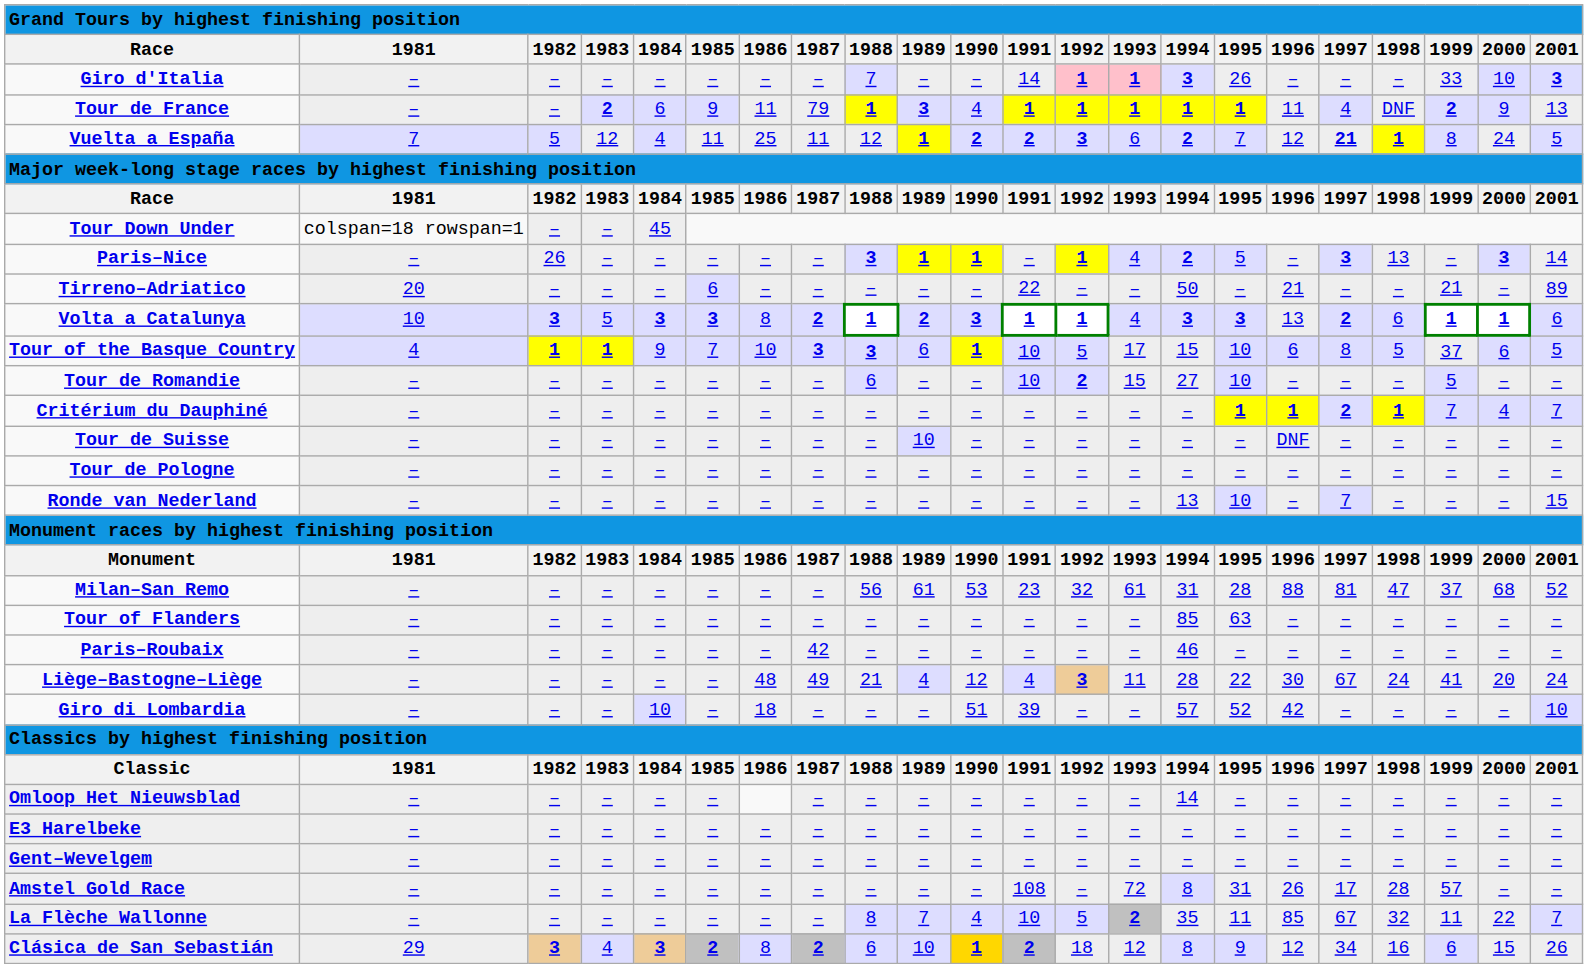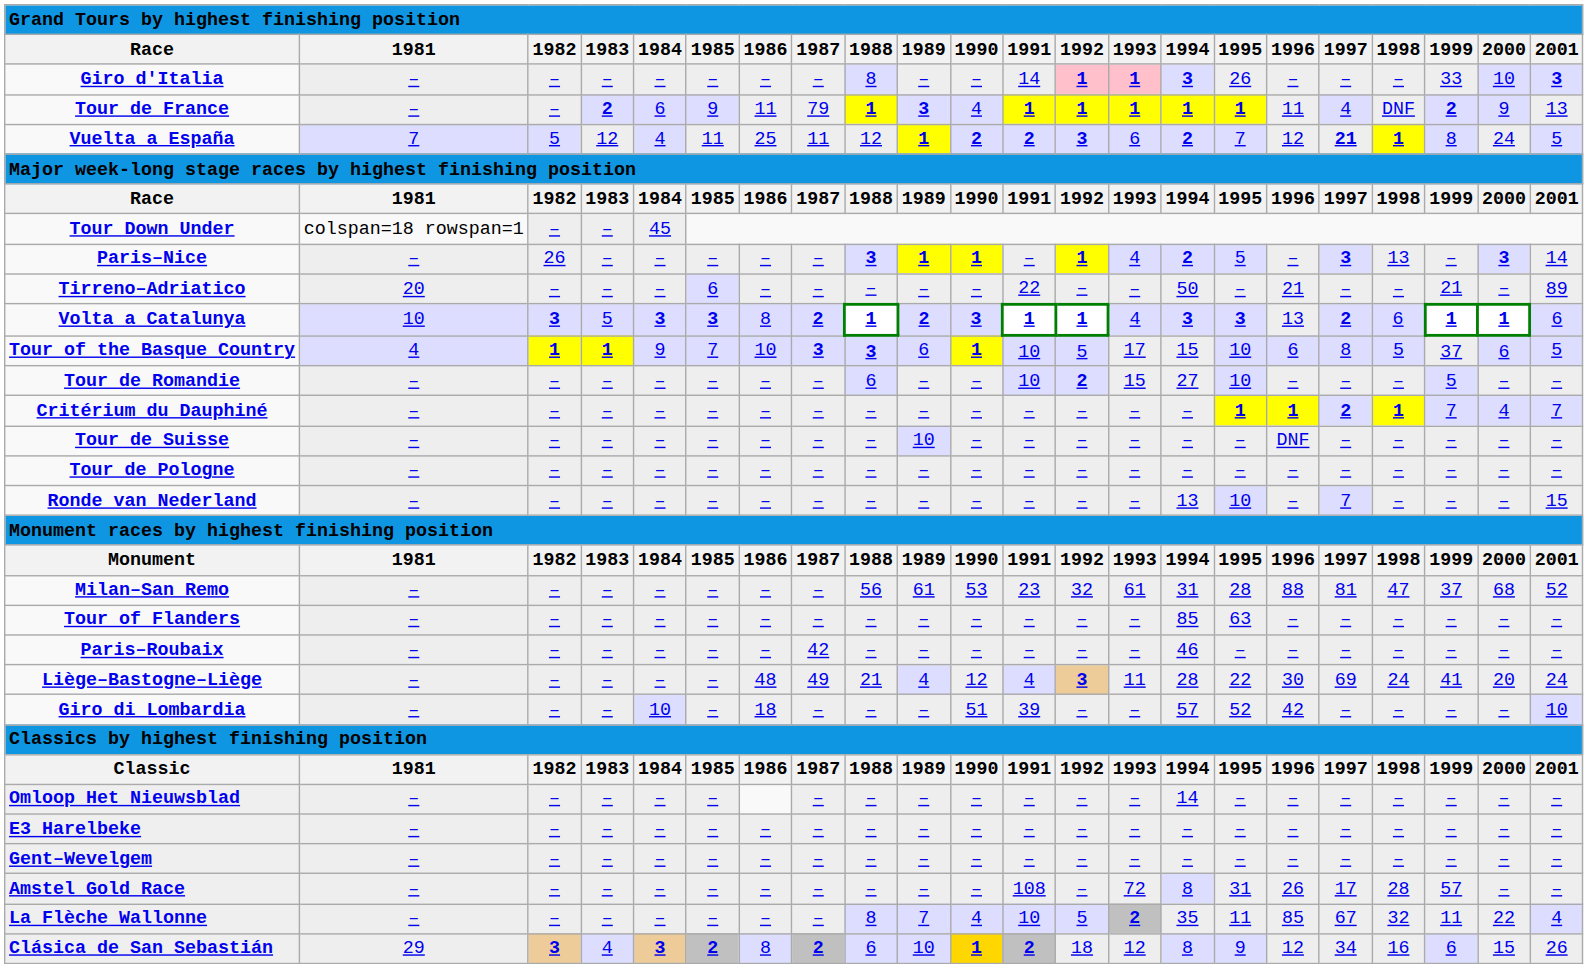(871, 79) 7 -> (871, 79) 8
(1346, 680) 67 -> (1346, 680) 69
(1557, 919) 7 -> (1557, 919) 4
